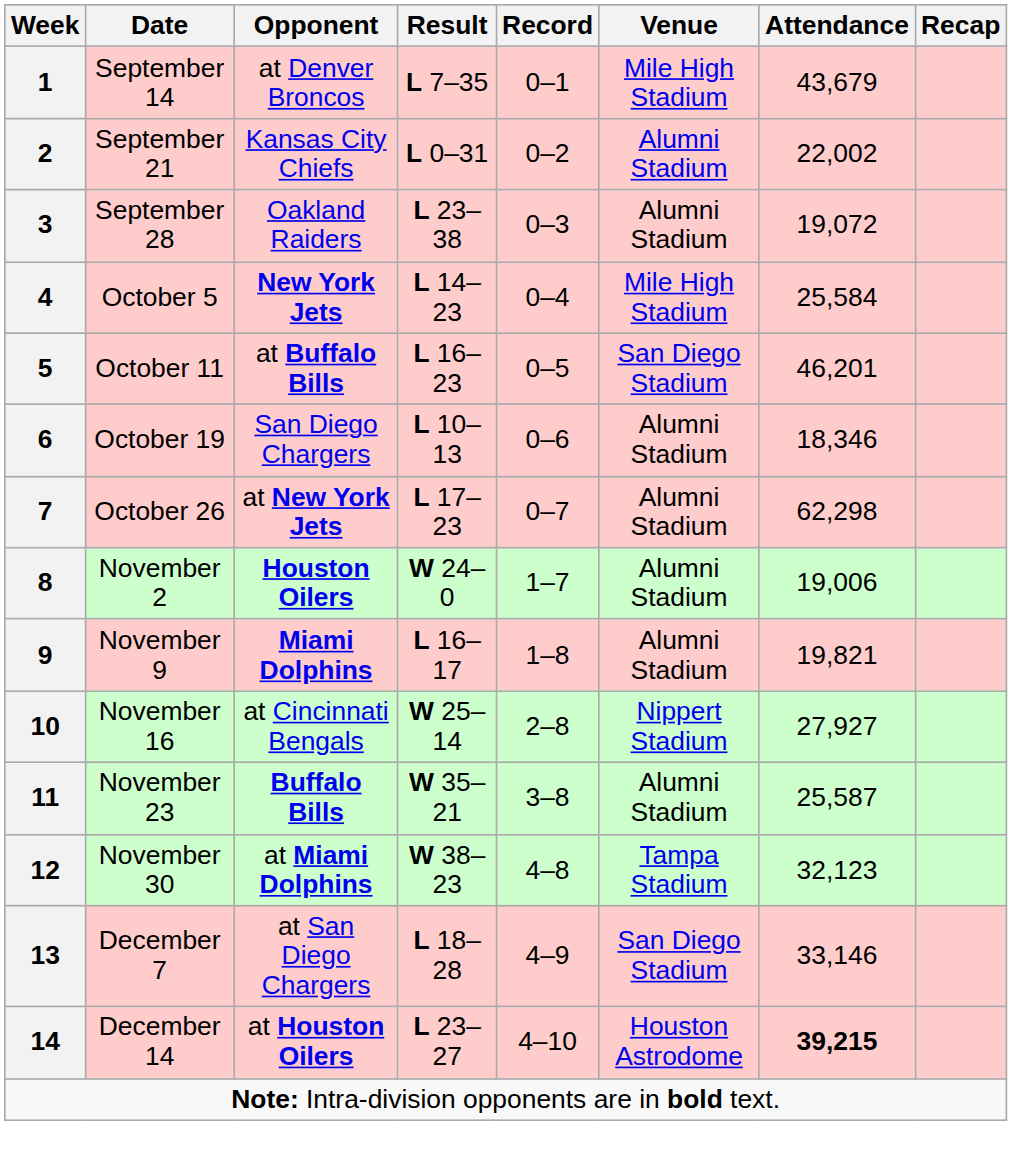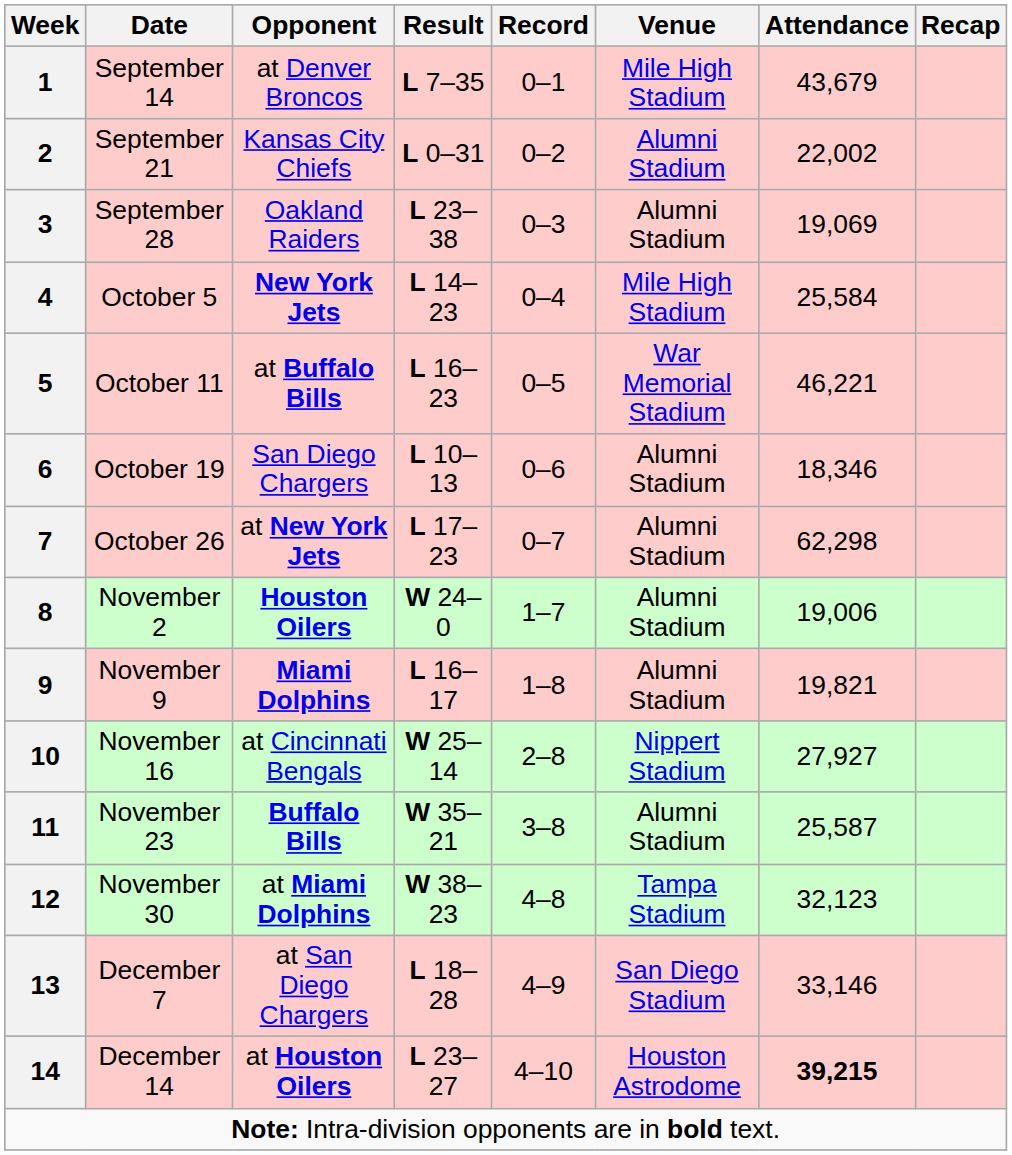(837, 225) 19,072 -> (837, 225) 19,069
(679, 368) San Diego Stadium -> (677, 383) War Memorial Stadium
(837, 368) 46,201 -> (837, 383) 46,221
